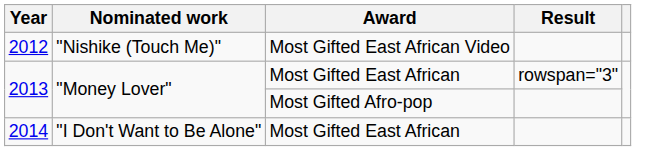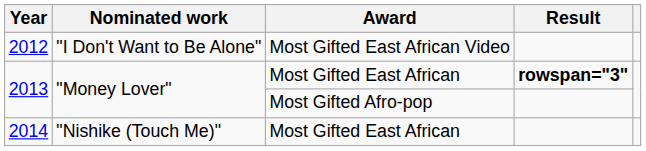(139, 46) "Nishike (Touch Me)" -> (159, 46) "I Don't Want to Be Alone"
(568, 74) normal -> (573, 74) bold
(159, 131) "I Don't Want to Be Alone" -> (139, 131) "Nishike (Touch Me)"
